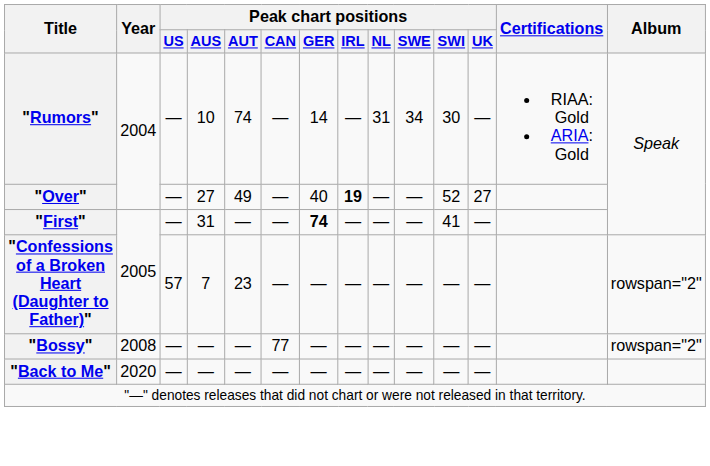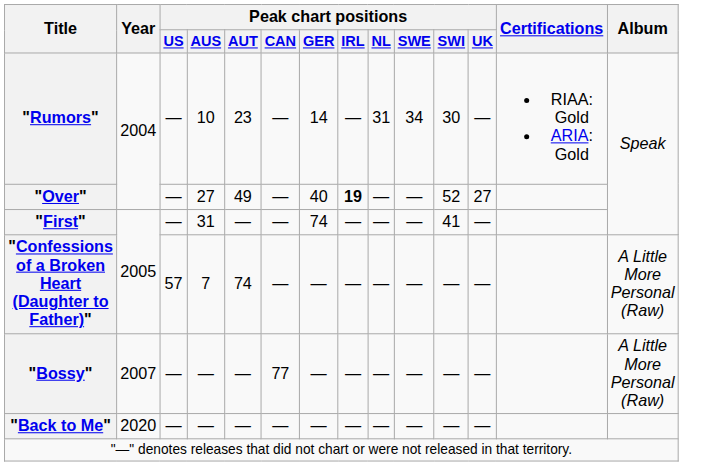(243, 118) 74 -> (243, 118) 23
(319, 222) bold -> (319, 222) normal
(243, 284) 23 -> (243, 284) 74
(656, 284) rowspan="2" -> (643, 284) A Little More Personal (Raw)
(138, 346) 2008 -> (138, 373) 2007
(656, 346) rowspan="2" -> (643, 373) A Little More Personal (Raw)
